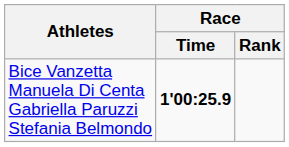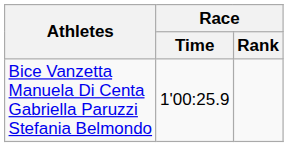(196, 100) bold -> (195, 100) normal
